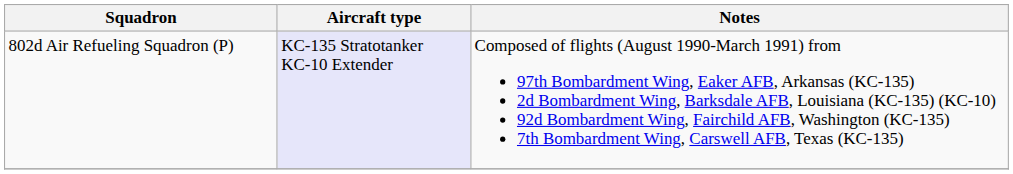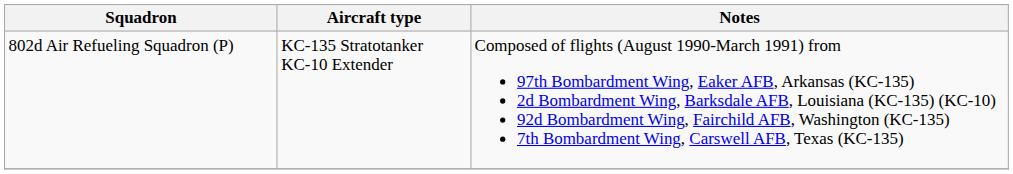(352, 54) lavender background -> (352, 54) no background
